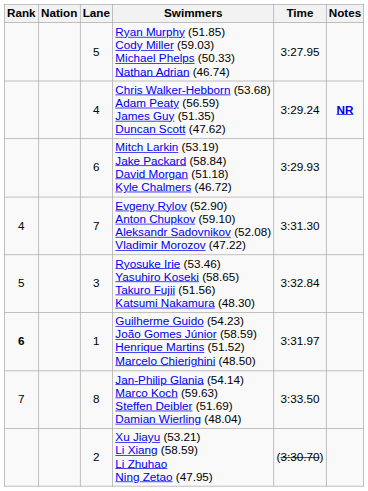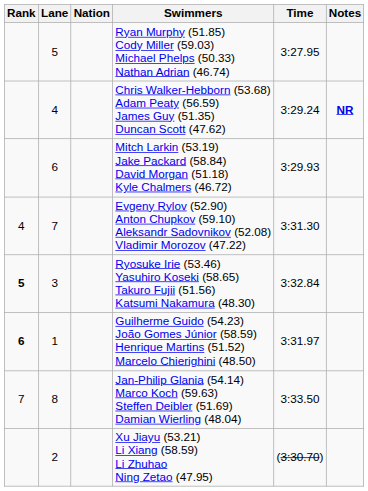columns swapped: (96, 13) <-> (59, 13)
(21, 283) normal -> (21, 283) bold
